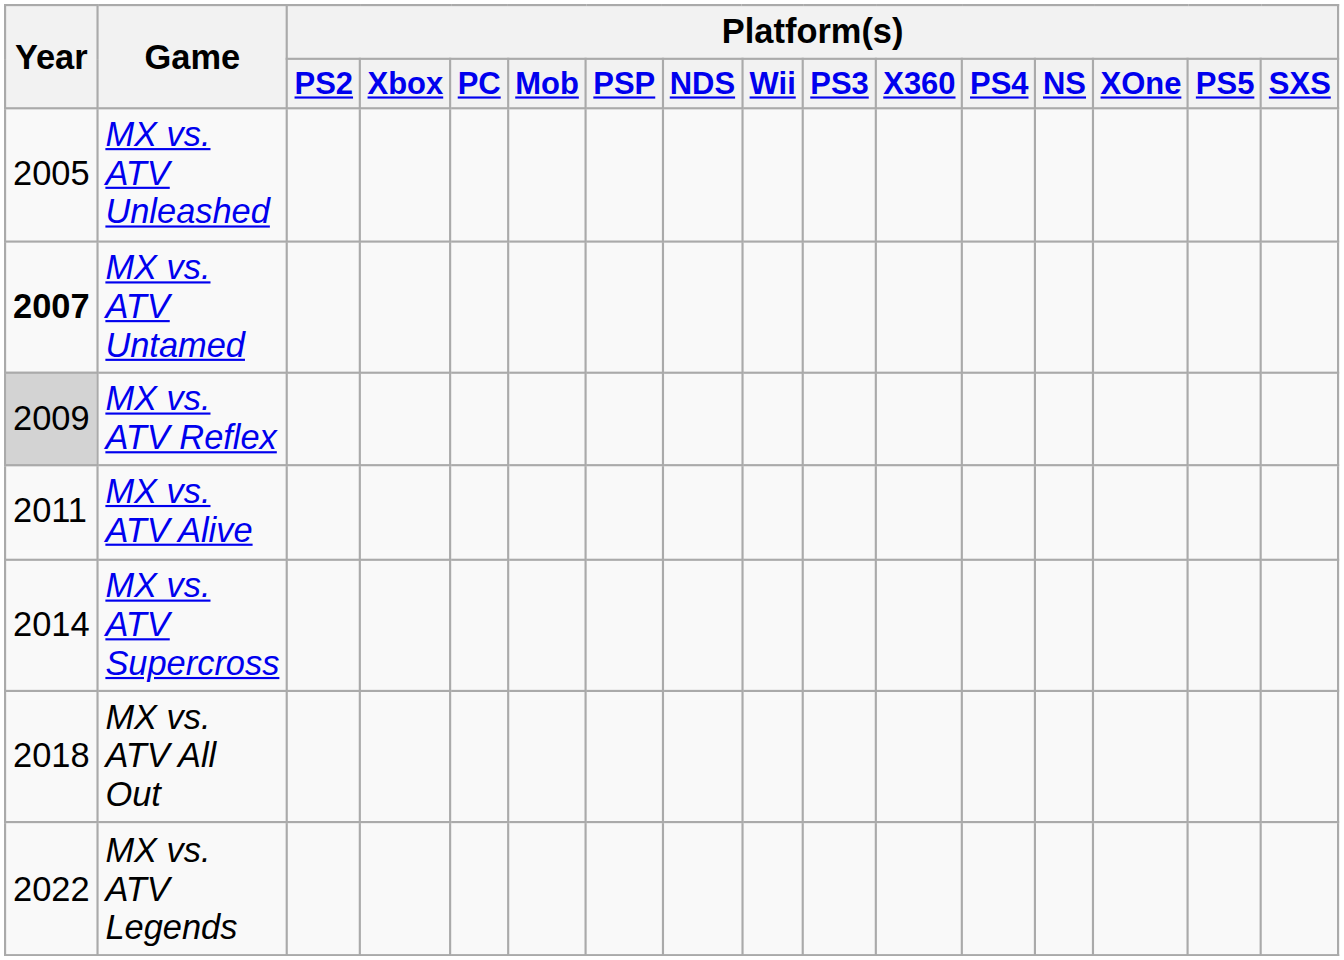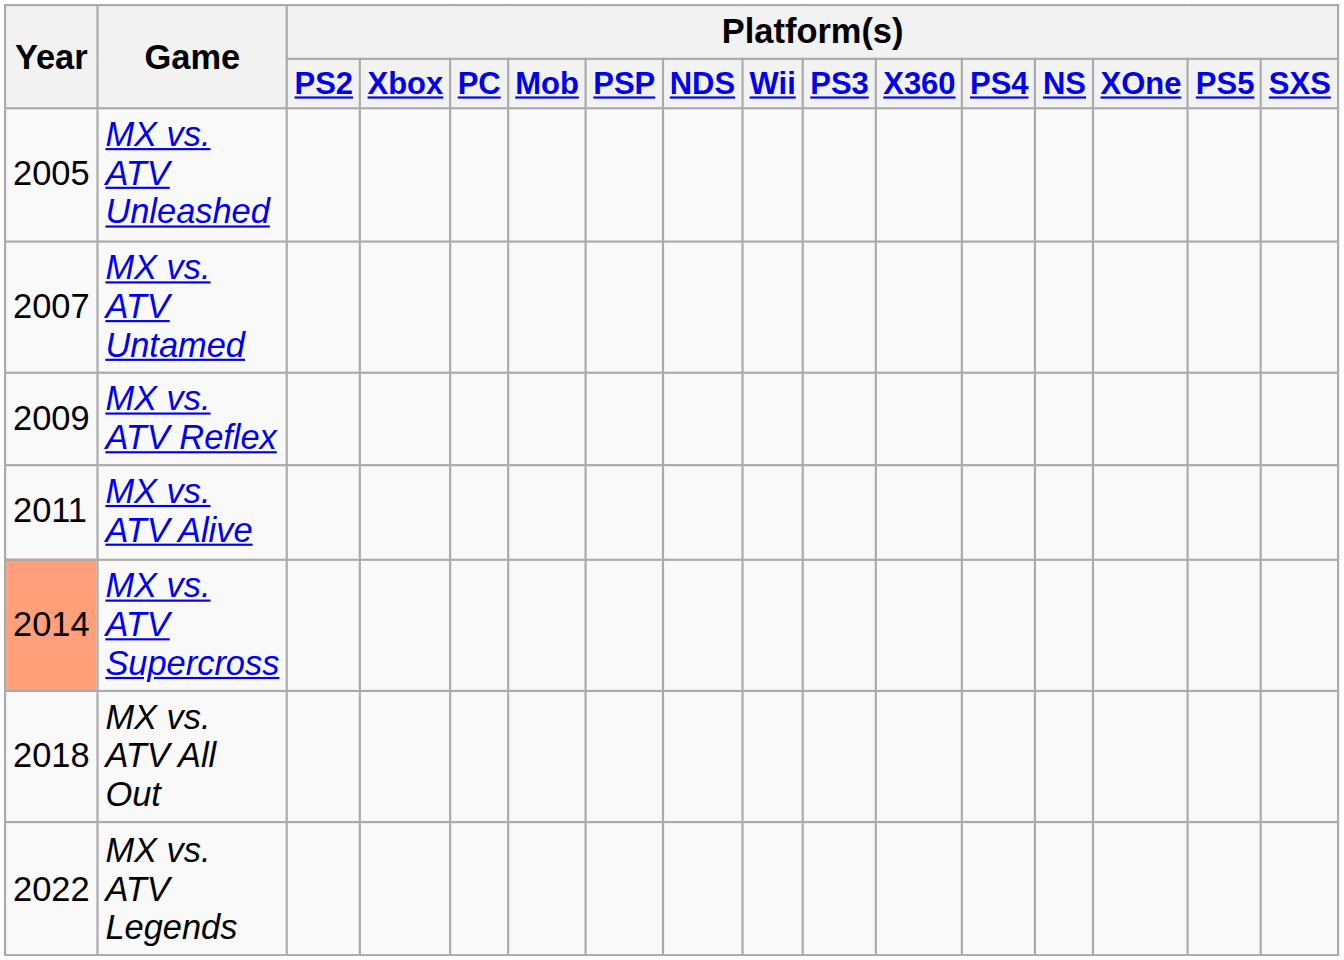(51, 305) bold -> (51, 305) normal
(51, 418) lightgrey background -> (51, 418) no background
(51, 624) no background -> (51, 624) lightsalmon background
